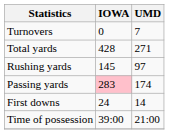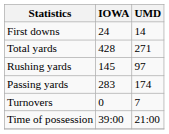rows swapped: (33, 102) <-> (30, 31)
(107, 84) pink background -> (107, 84) no background
